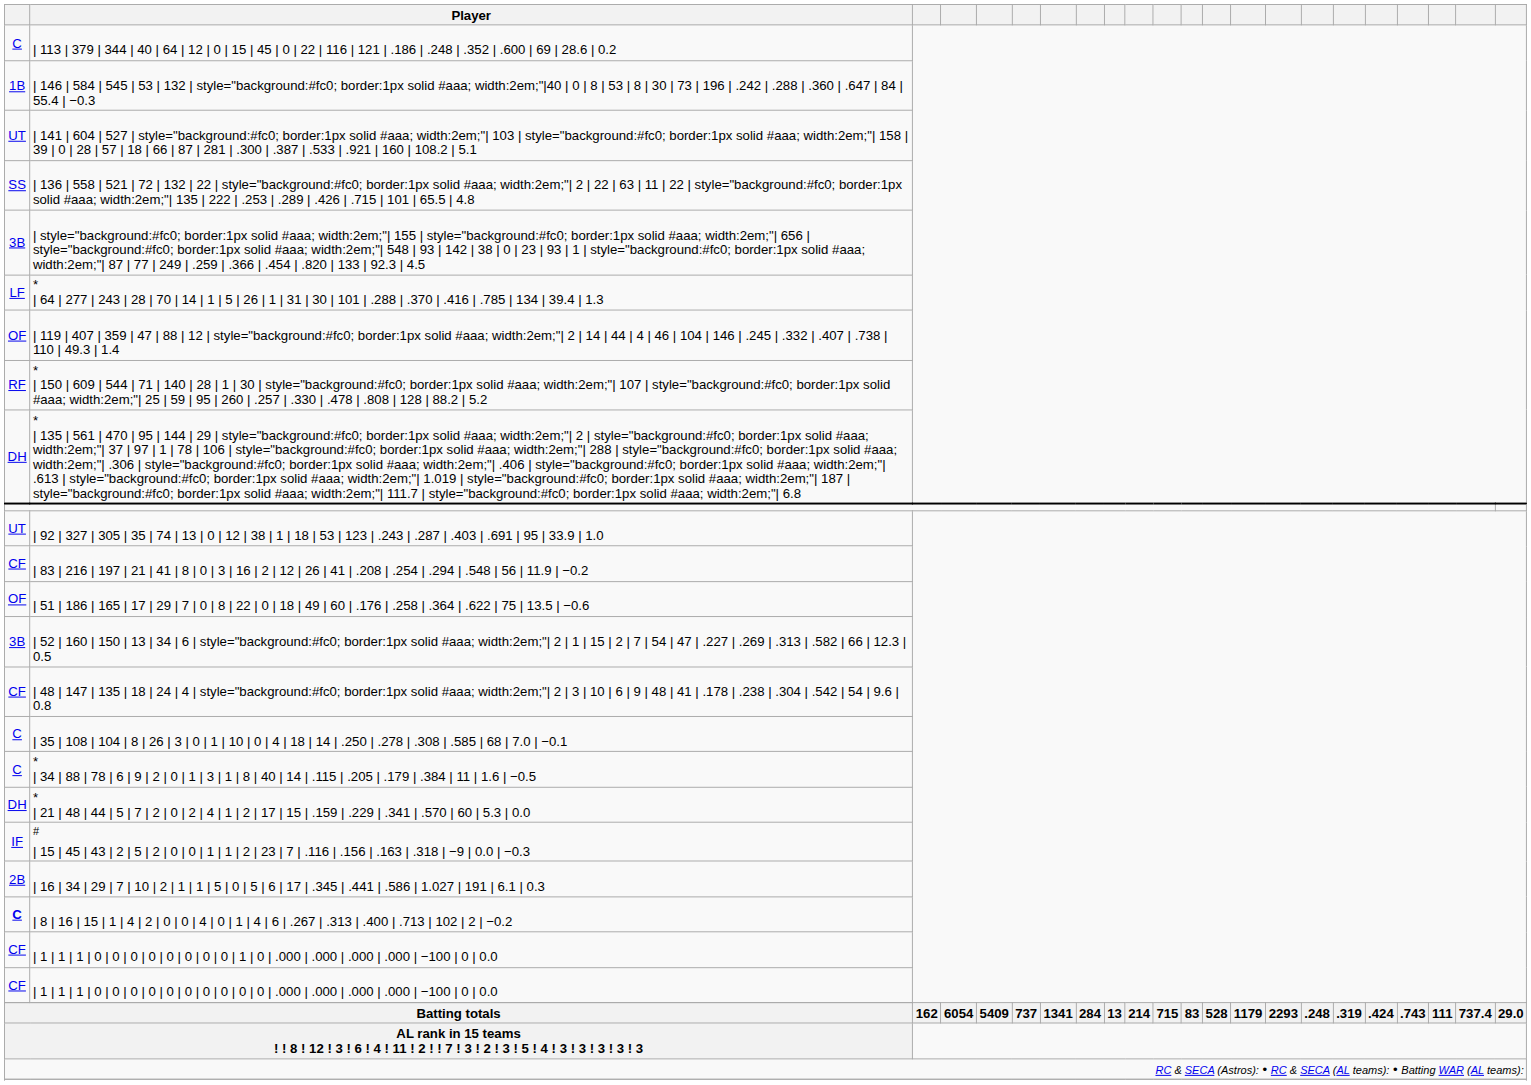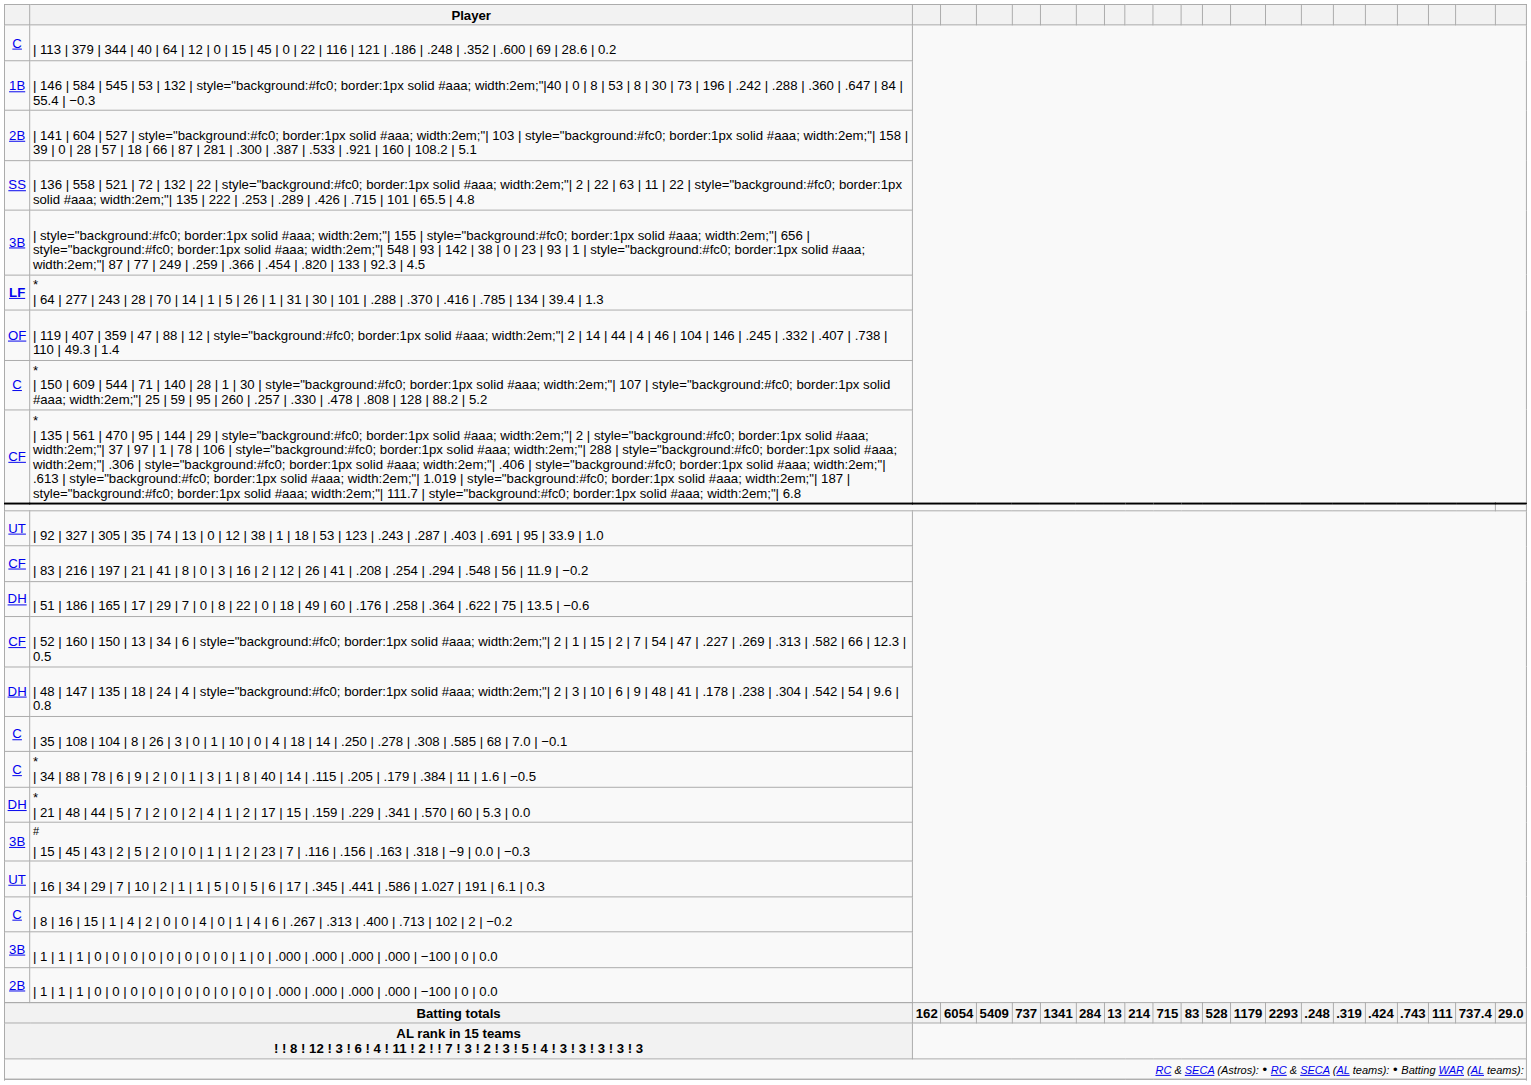(17, 135) UT -> (17, 135) 2B
(17, 292) normal -> (17, 292) bold
(17, 385) RF -> (17, 385) C
(17, 456) DH -> (17, 456) CF
(17, 599) OF -> (17, 599) DH
(17, 641) 3B -> (17, 641) CF
(17, 691) CF -> (17, 691) DH
(17, 841) IF -> (17, 841) 3B
(17, 879) 2B -> (17, 879) UT
(17, 914) bold -> (17, 914) normal
(17, 949) CF -> (17, 949) 3B
(17, 985) CF -> (17, 985) 2B
